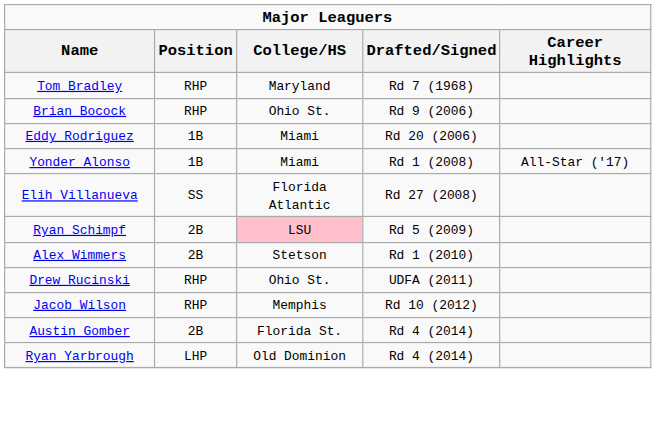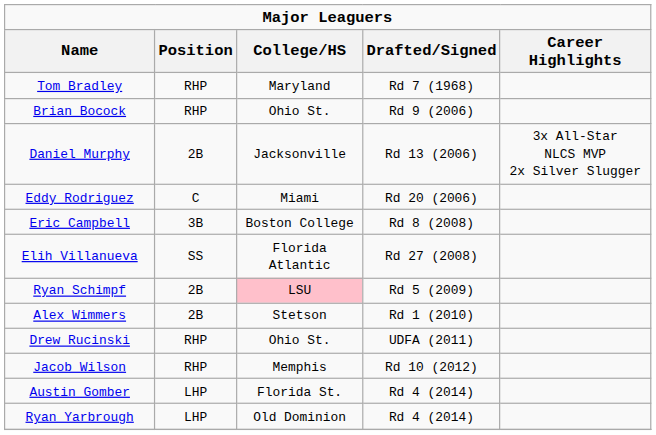+ row: (80, 154)
(196, 136) 1B -> (196, 197) C
+ row: (80, 222)
- row: (80, 161)
(196, 331) 2B -> (196, 392) LHP
